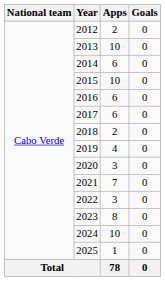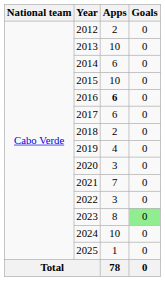(115, 98) normal -> (115, 98) bold
(145, 217) no background -> (145, 217) lightgreen background
